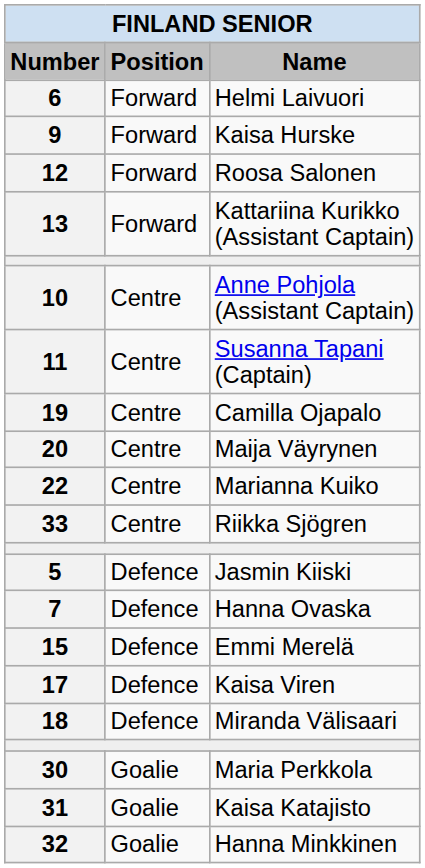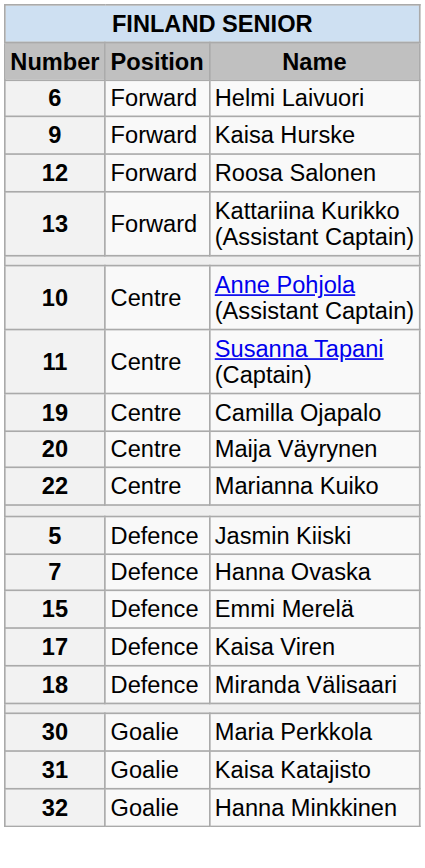- row: (55, 524)
